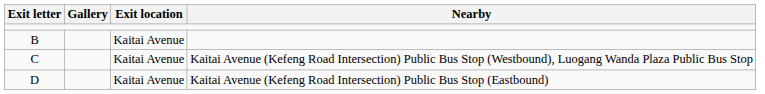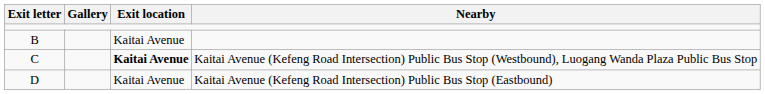(149, 59) normal -> (151, 59) bold
